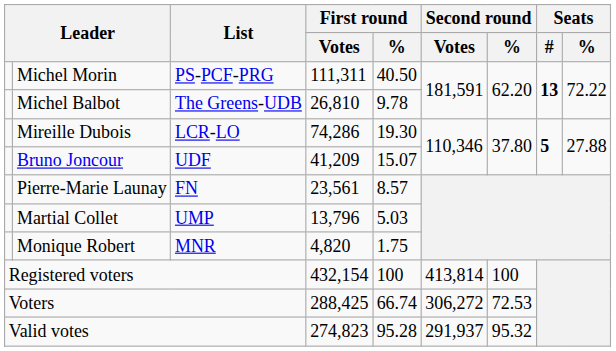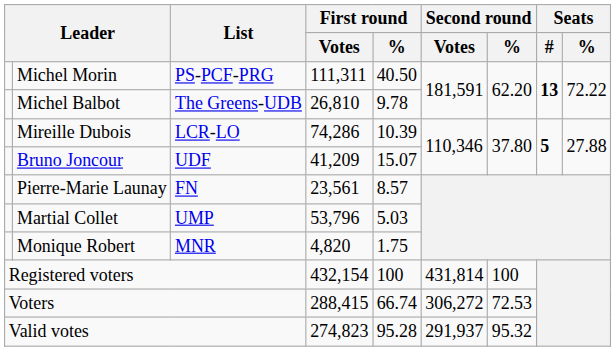(397, 132) 19.30 -> (397, 132) 10.39
(335, 217) 13,796 -> (335, 217) 53,796
(454, 274) 413,814 -> (454, 274) 431,814
(339, 302) 288,425 -> (339, 302) 288,415
